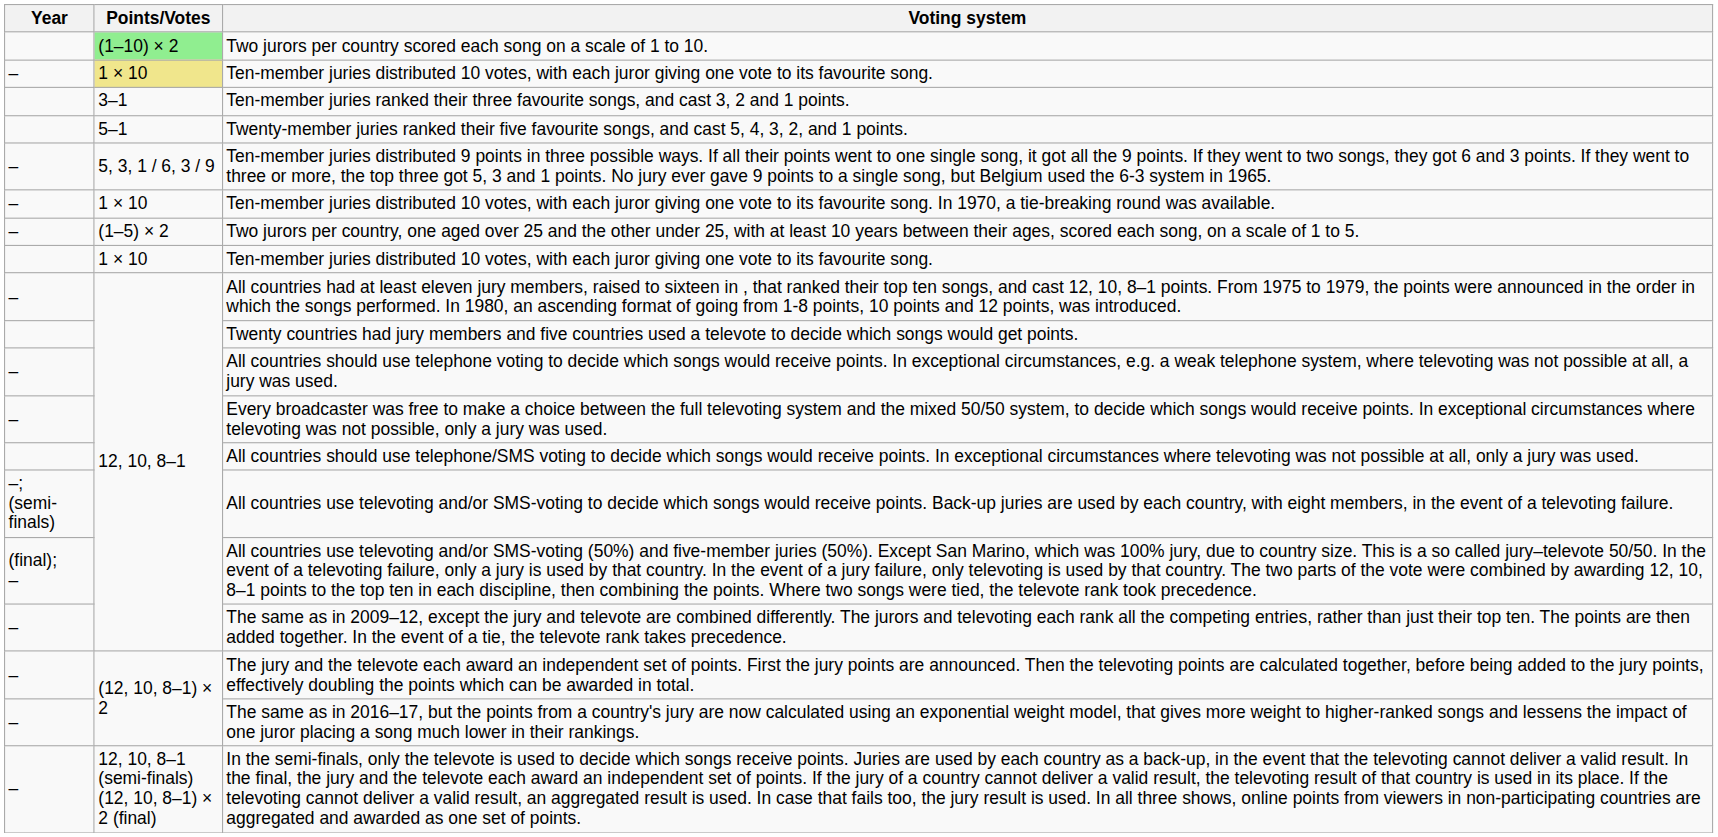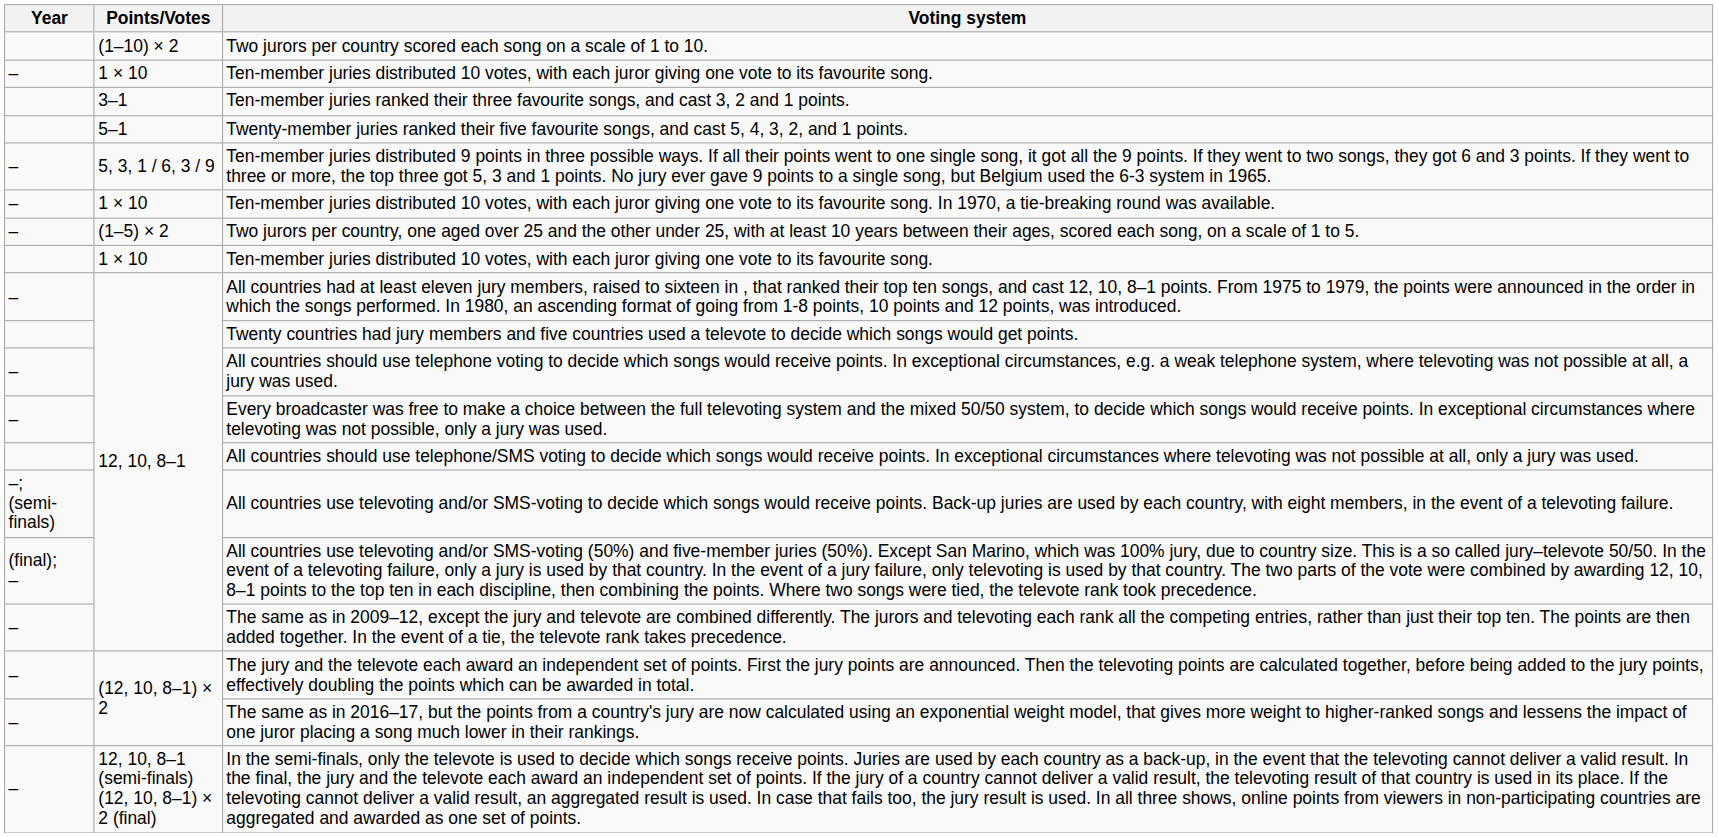(138, 45) lightgreen background -> (138, 45) no background
(123, 73) khaki background -> (123, 73) no background
